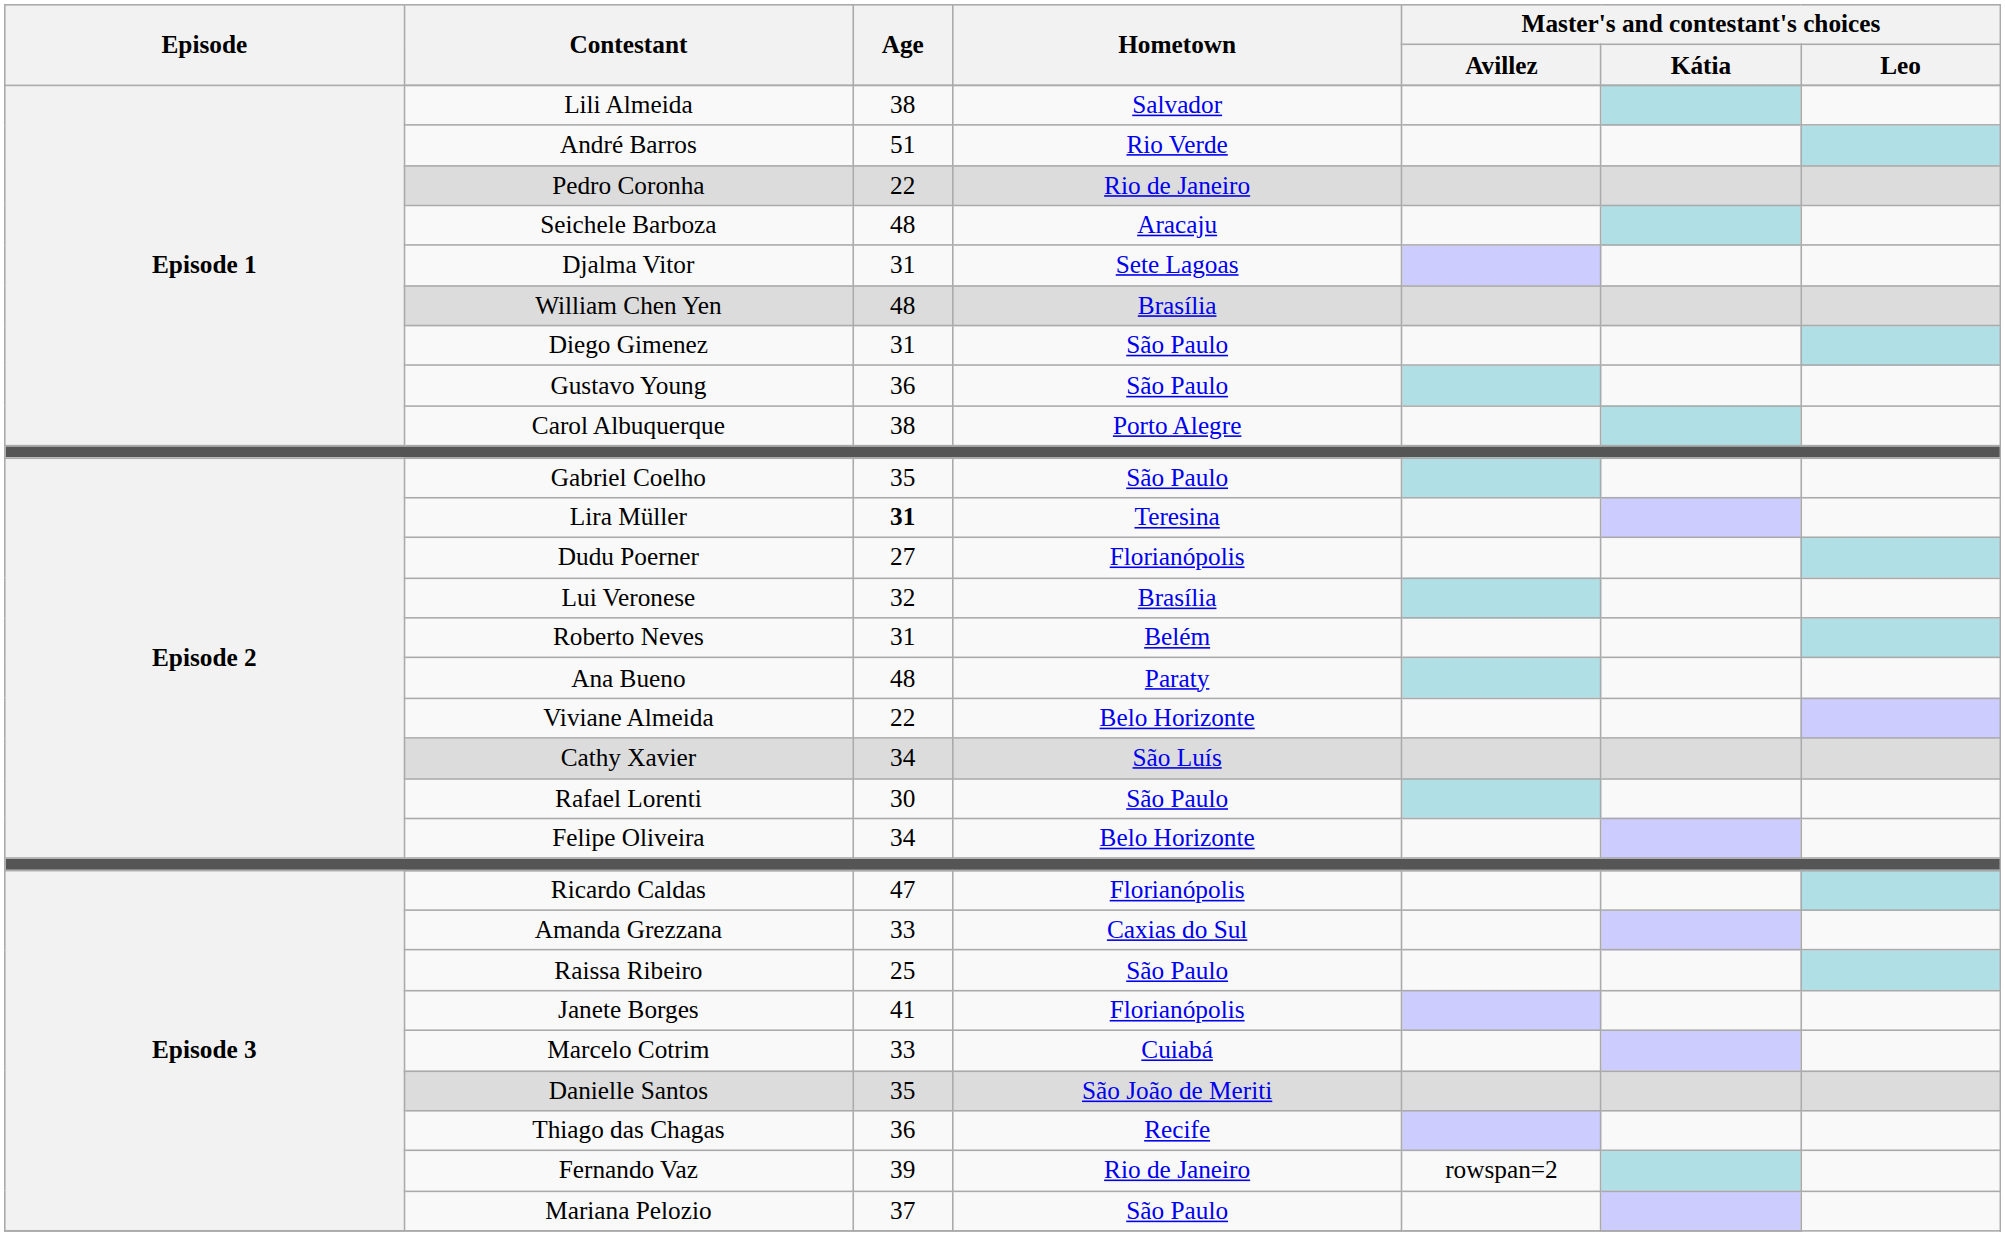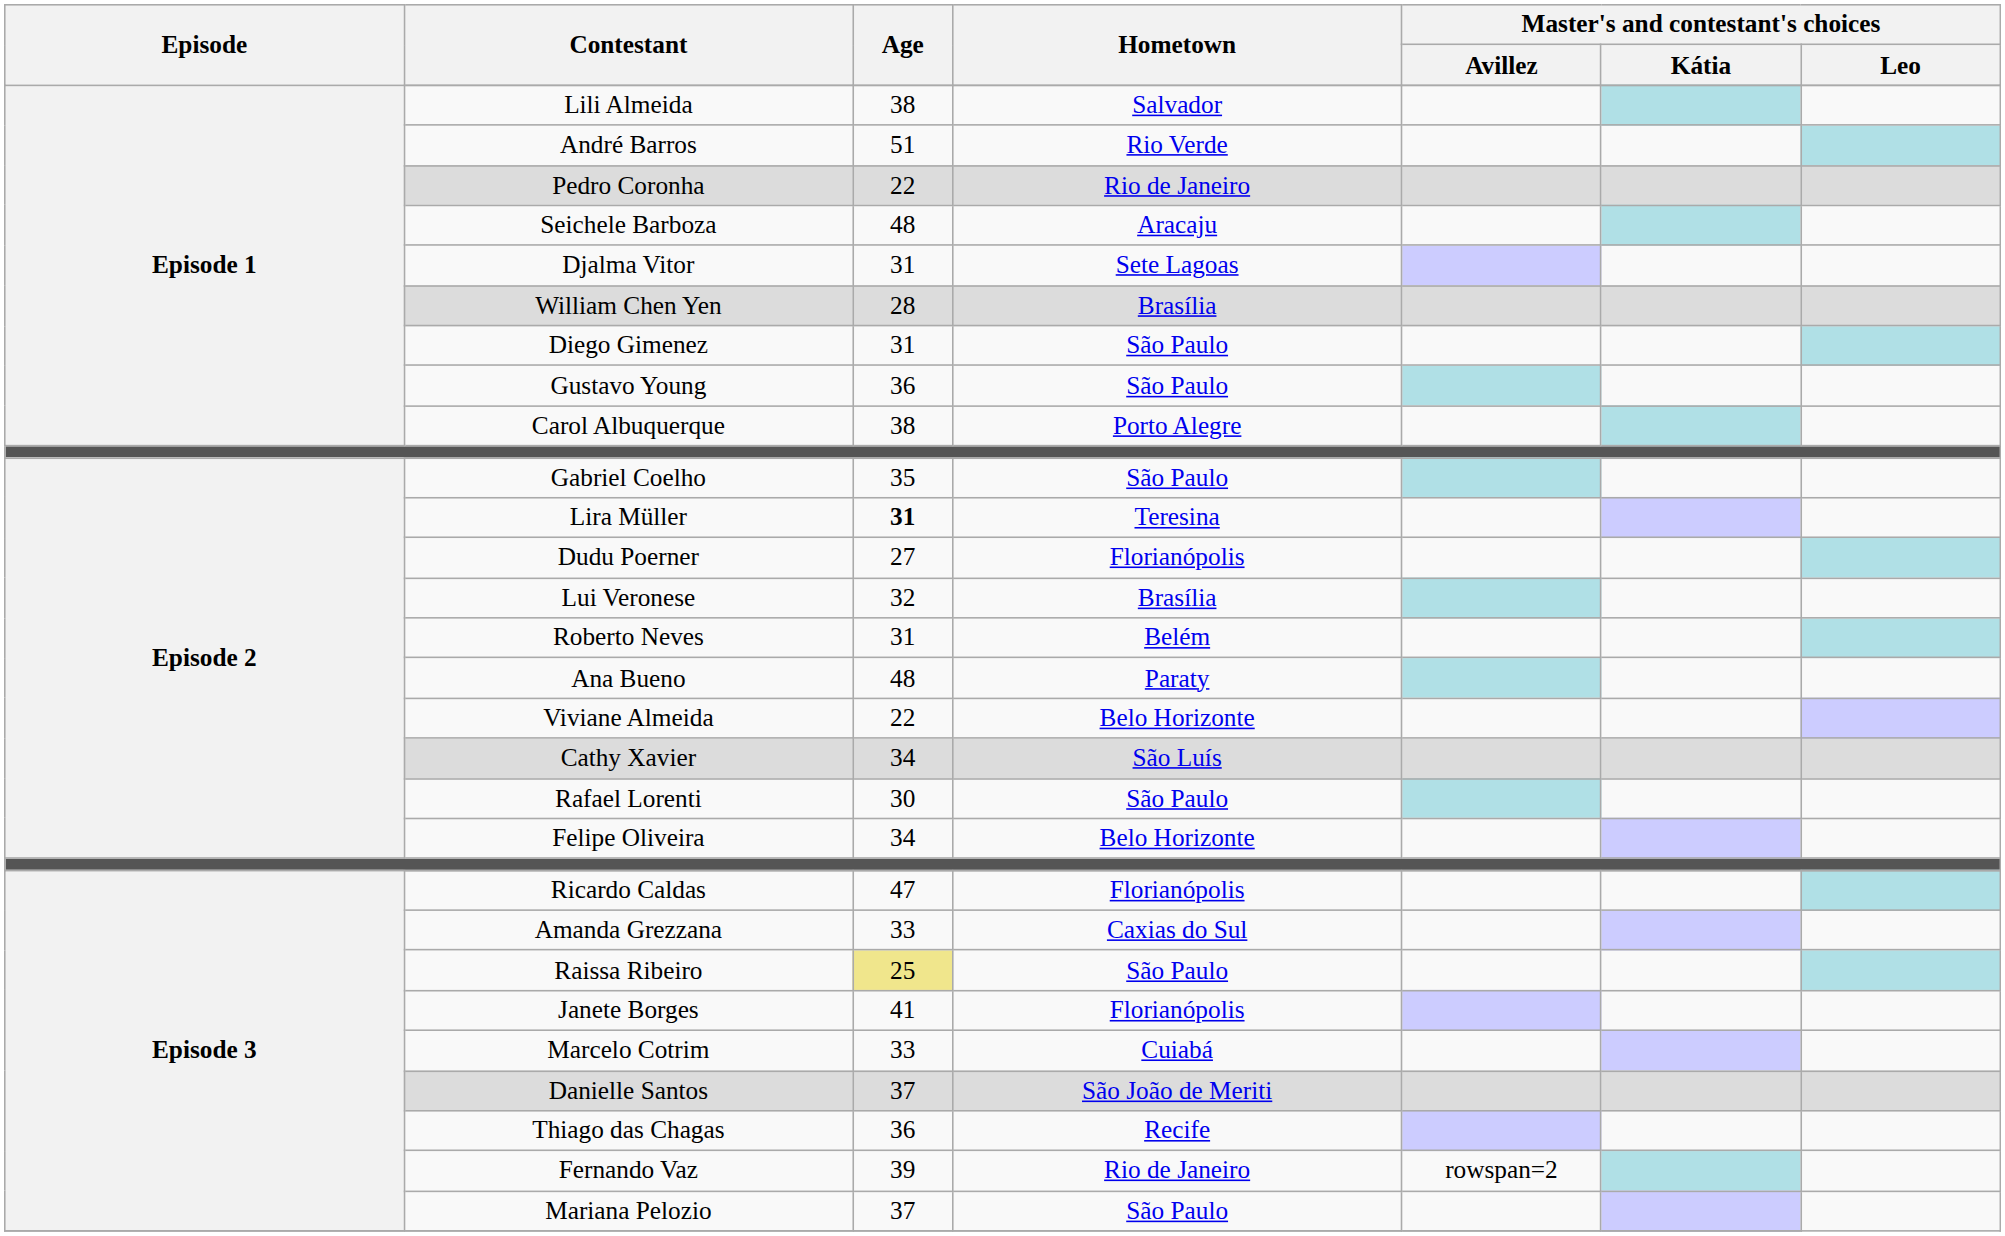(903, 305) 48 -> (903, 305) 28
(903, 969) no background -> (903, 969) khaki background
(903, 1090) 35 -> (903, 1090) 37
